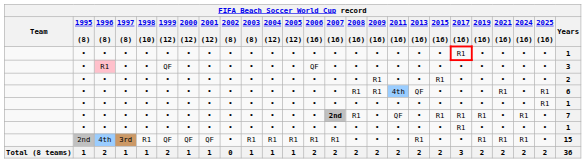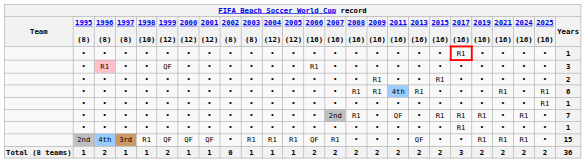(314, 66) QF -> (314, 66) R1
(419, 91) QF -> (419, 91) R1
(335, 115) bold -> (335, 115) normal
(314, 140) R1 -> (314, 140) QF
(419, 140) R1 -> (419, 140) QF
